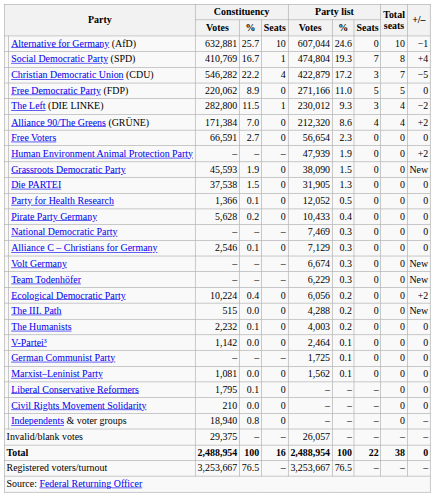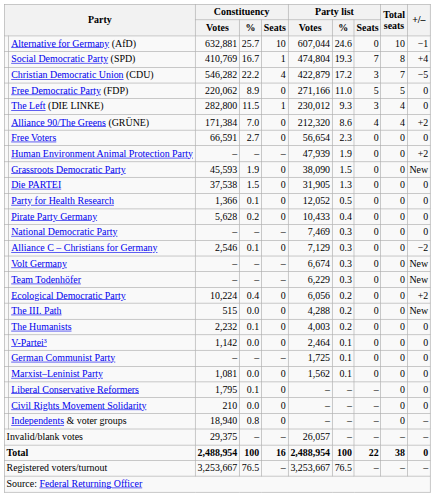(423, 106) −2 -> (426, 106) 0
(426, 248) 0 -> (423, 248) −2
